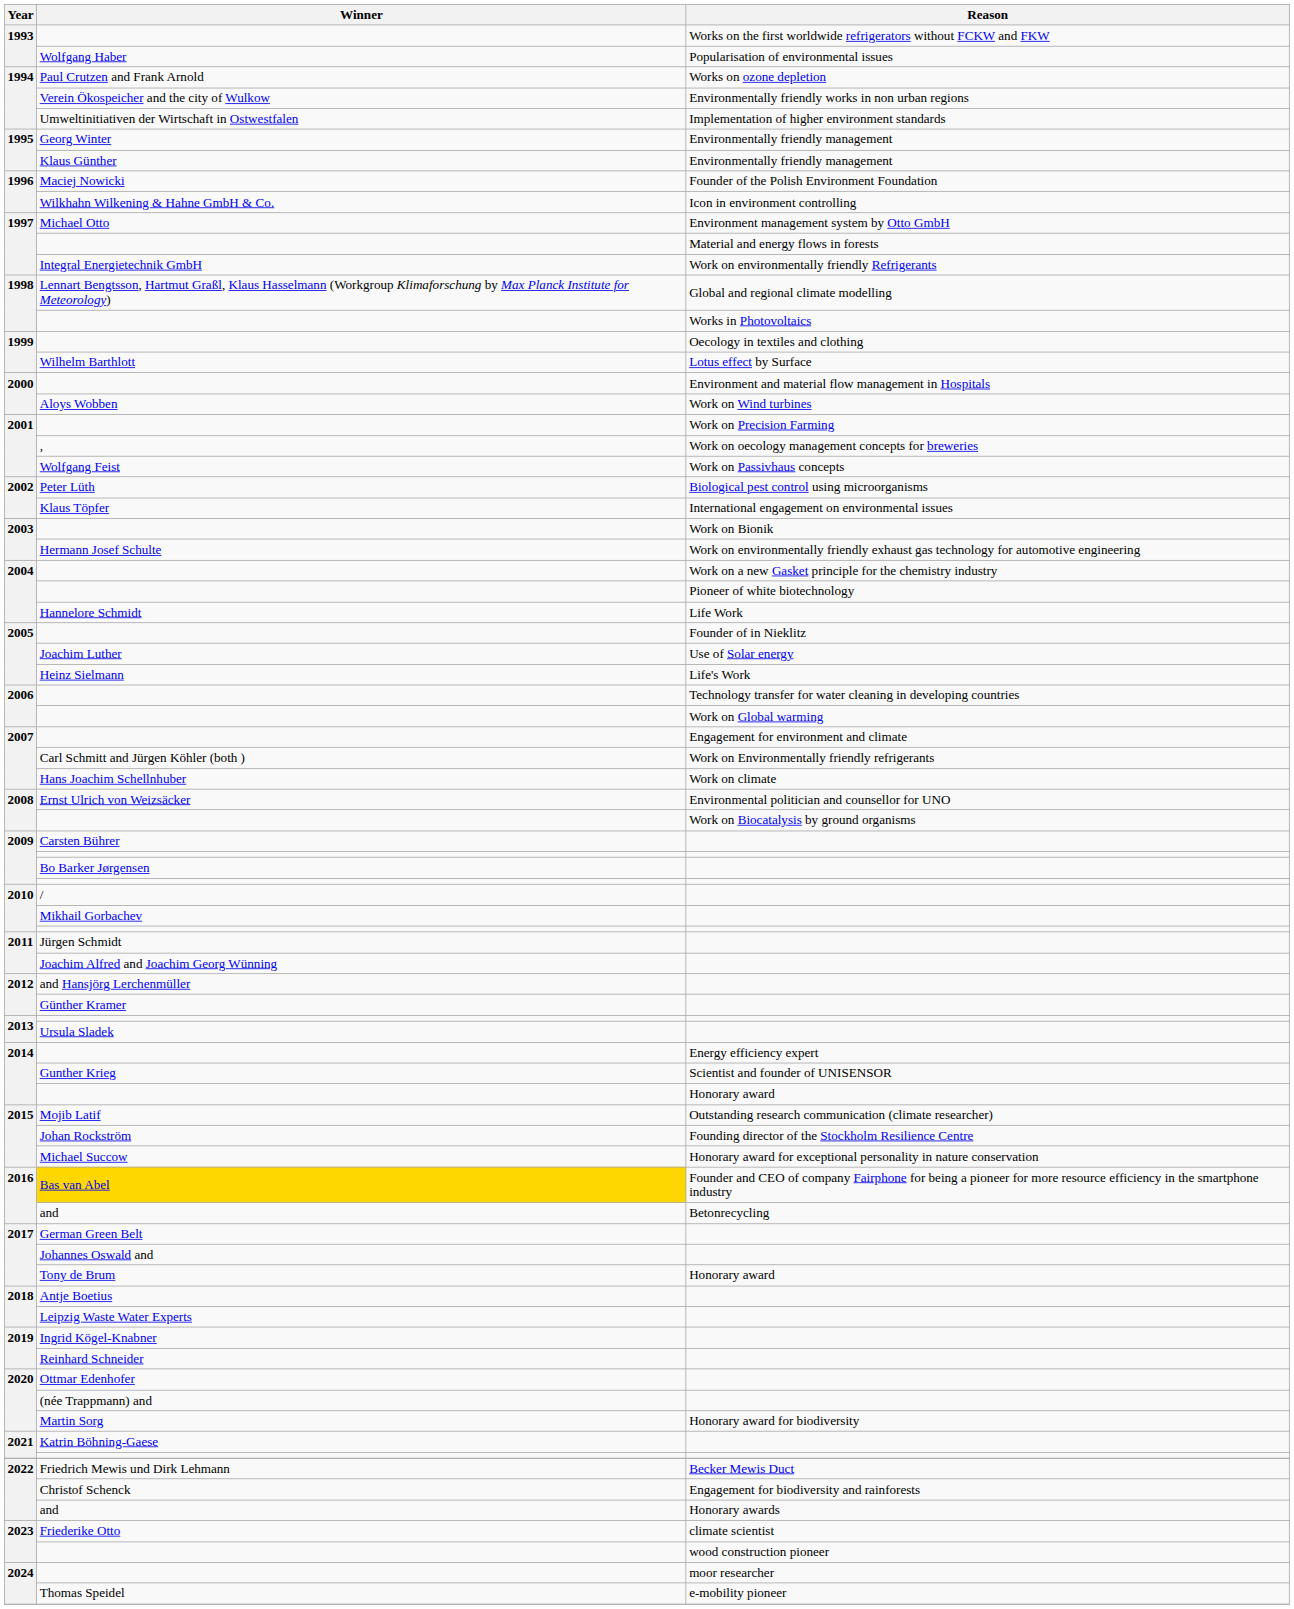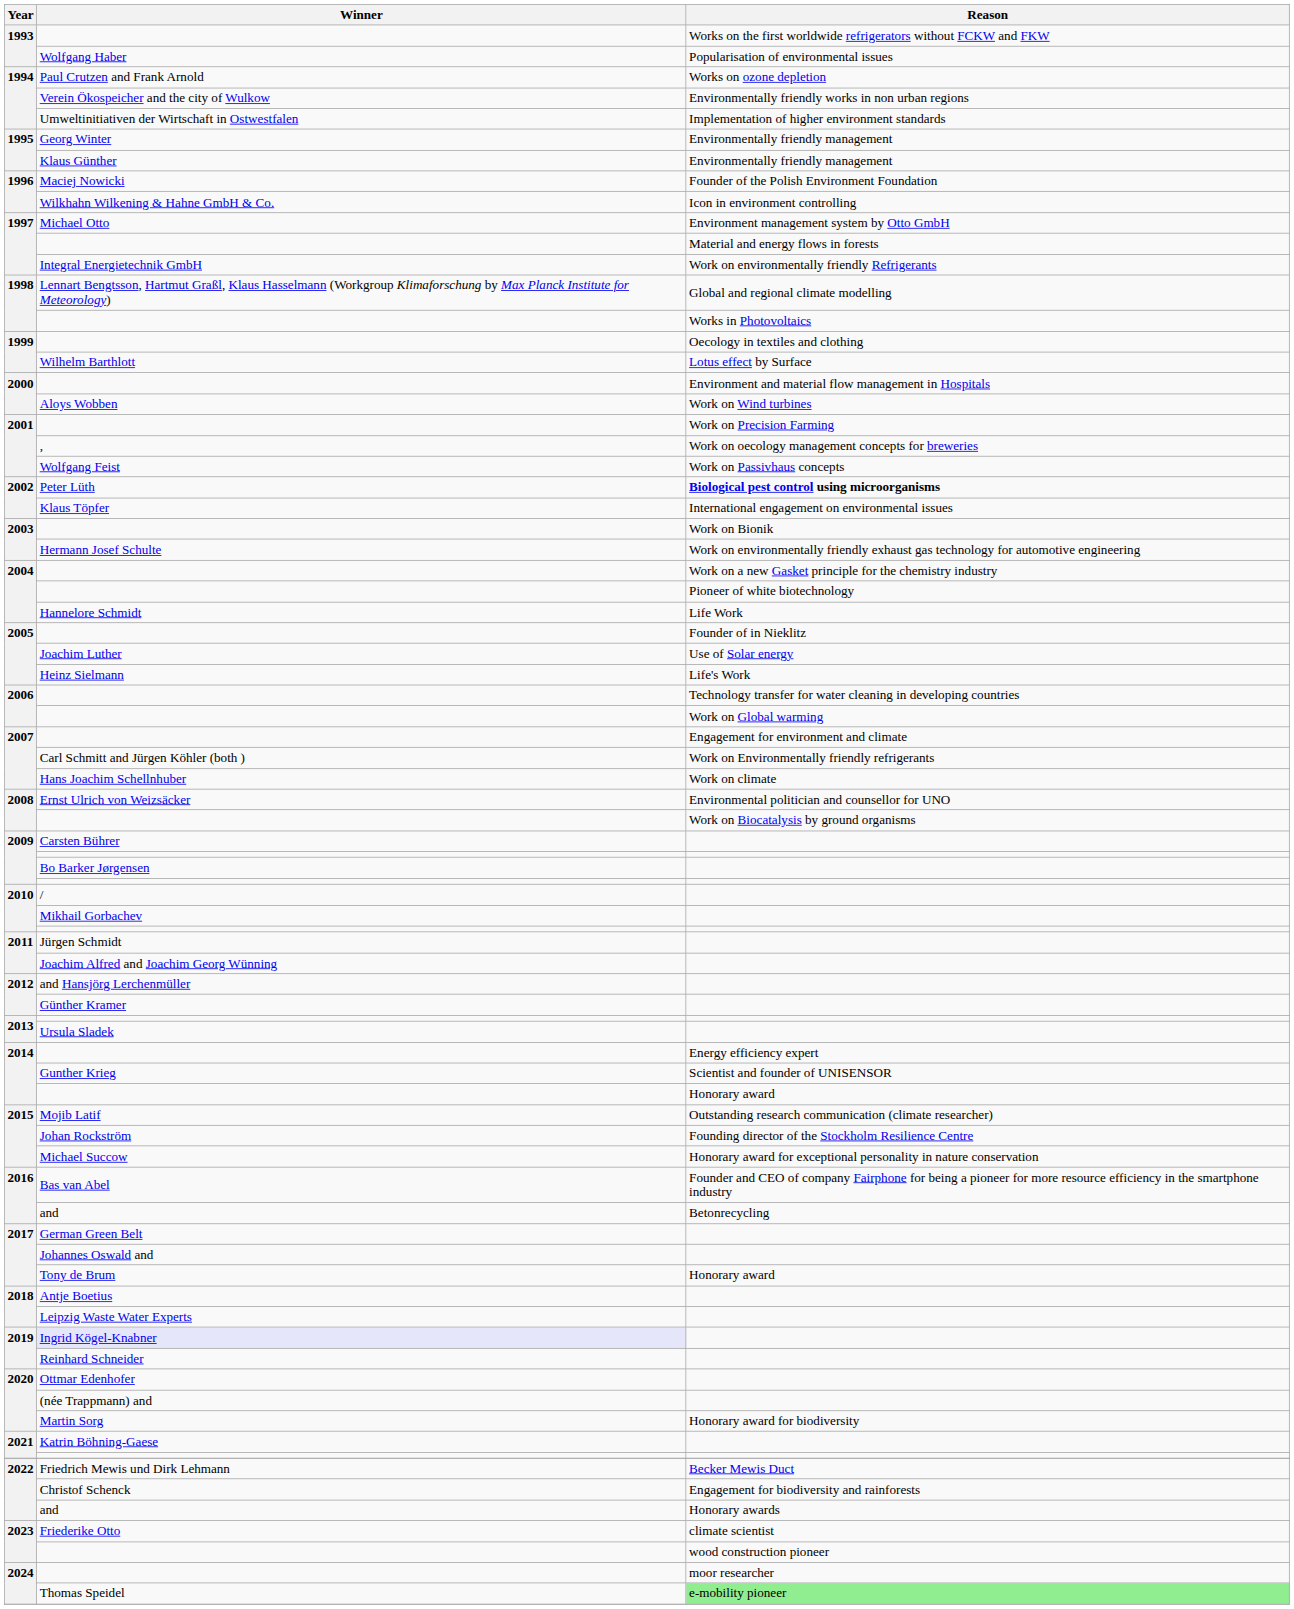(809, 487) normal -> (815, 487) bold
(75, 1184) gold background -> (75, 1184) no background
(98, 1337) no background -> (98, 1337) lavender background
(738, 1593) no background -> (738, 1593) lightgreen background
